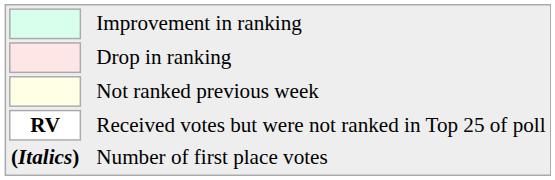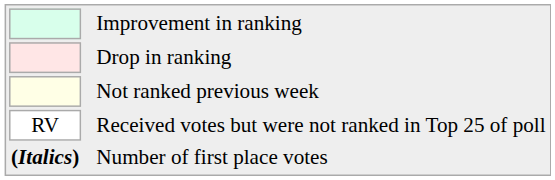(45, 125) bold -> (45, 125) normal
